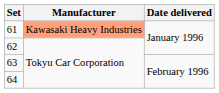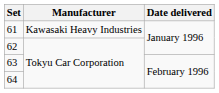(84, 29) lightsalmon background -> (84, 29) no background
